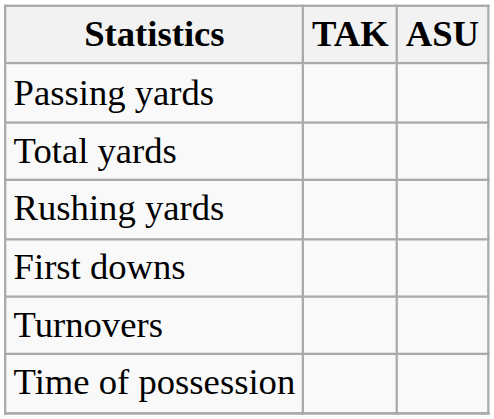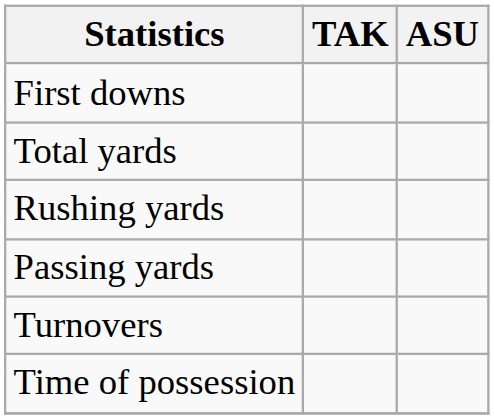rows swapped: (100, 266) <-> (114, 92)
